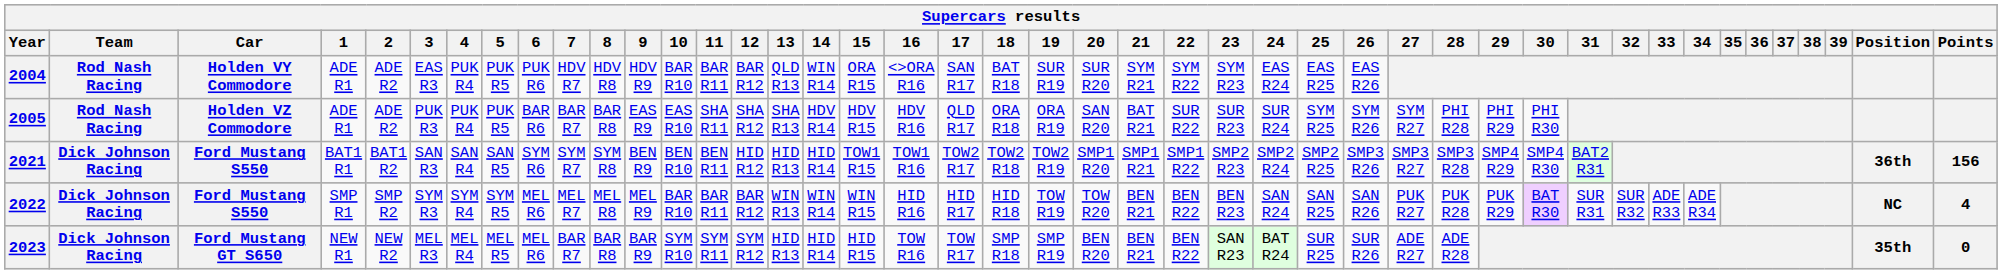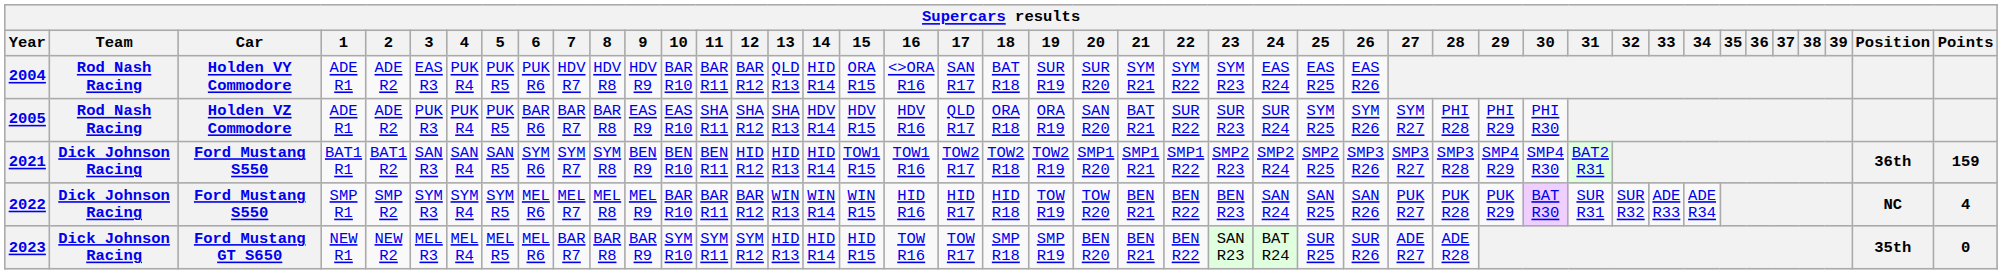(821, 76) WIN R14 -> (821, 76) HID R14
(1966, 162) 156 -> (1966, 162) 159
